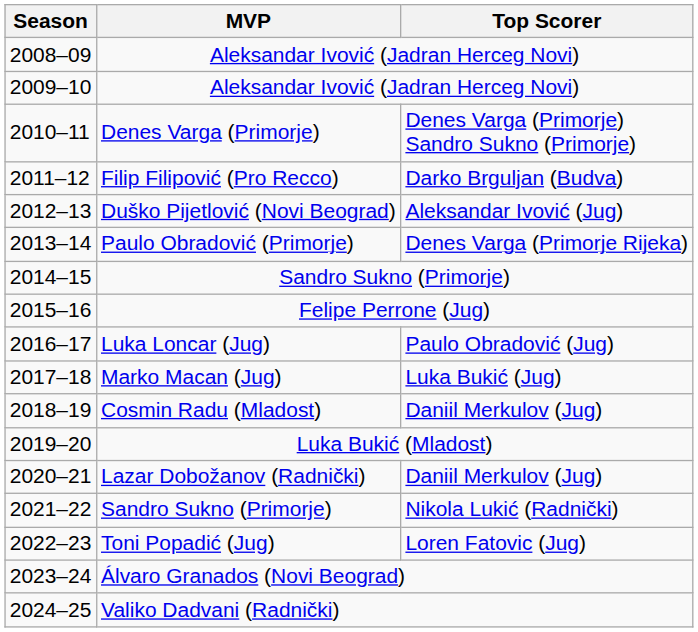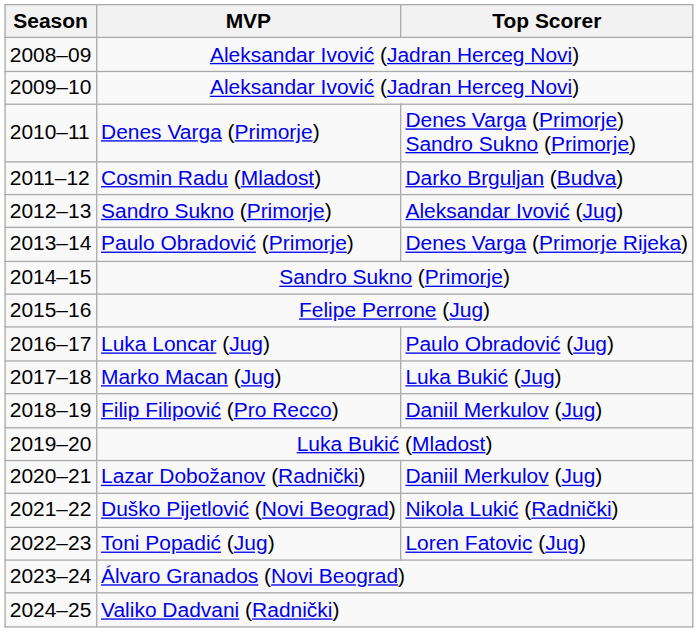(220, 177) Filip Filipović (Pro Recco) -> (211, 177) Cosmin Radu (Mladost)
(248, 210) Duško Pijetlović (Novi Beograd) -> (216, 210) Sandro Sukno (Primorje)
(211, 410) Cosmin Radu (Mladost) -> (220, 410) Filip Filipović (Pro Recco)
(216, 510) Sandro Sukno (Primorje) -> (248, 510) Duško Pijetlović (Novi Beograd)
